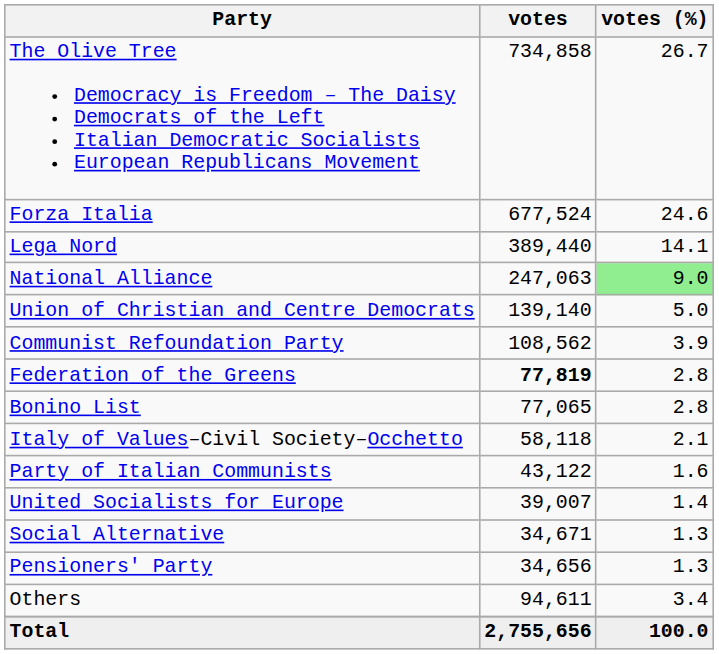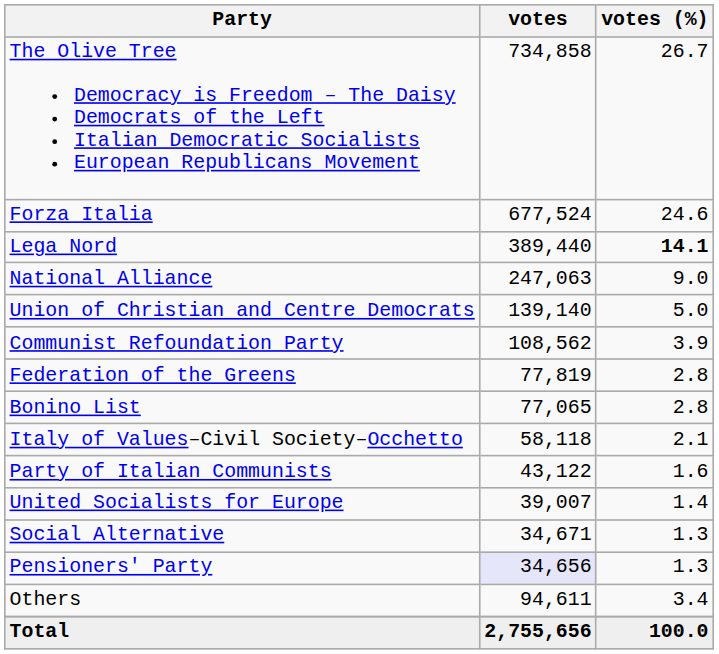(685, 247) normal -> (685, 247) bold
(691, 280) lightgreen background -> (691, 280) no background
(556, 376) bold -> (556, 376) normal
(556, 568) no background -> (556, 568) lavender background
